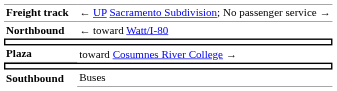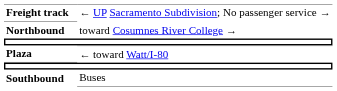(124, 30) ← toward Watt/I-80 -> (158, 30) toward Cosumnes River College →
(158, 54) toward Cosumnes River College → -> (124, 54) ← toward Watt/I-80
